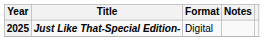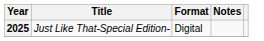(107, 28) bold -> (102, 28) normal
